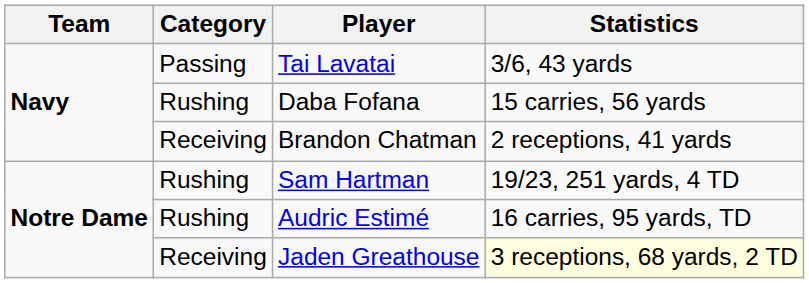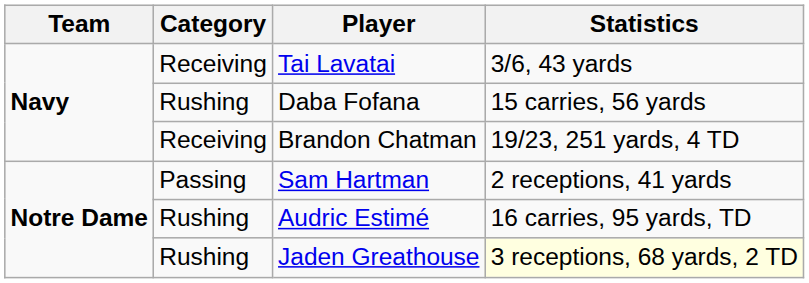(203, 63) Passing -> (213, 63) Receiving
(611, 140) 2 receptions, 41 yards -> (615, 140) 19/23, 251 yards, 4 TD
(204, 179) Rushing -> (203, 179) Passing
(615, 179) 19/23, 251 yards, 4 TD -> (611, 179) 2 receptions, 41 yards
(213, 257) Receiving -> (204, 257) Rushing
